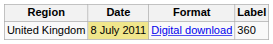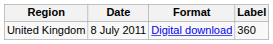(118, 30) khaki background -> (118, 30) no background
